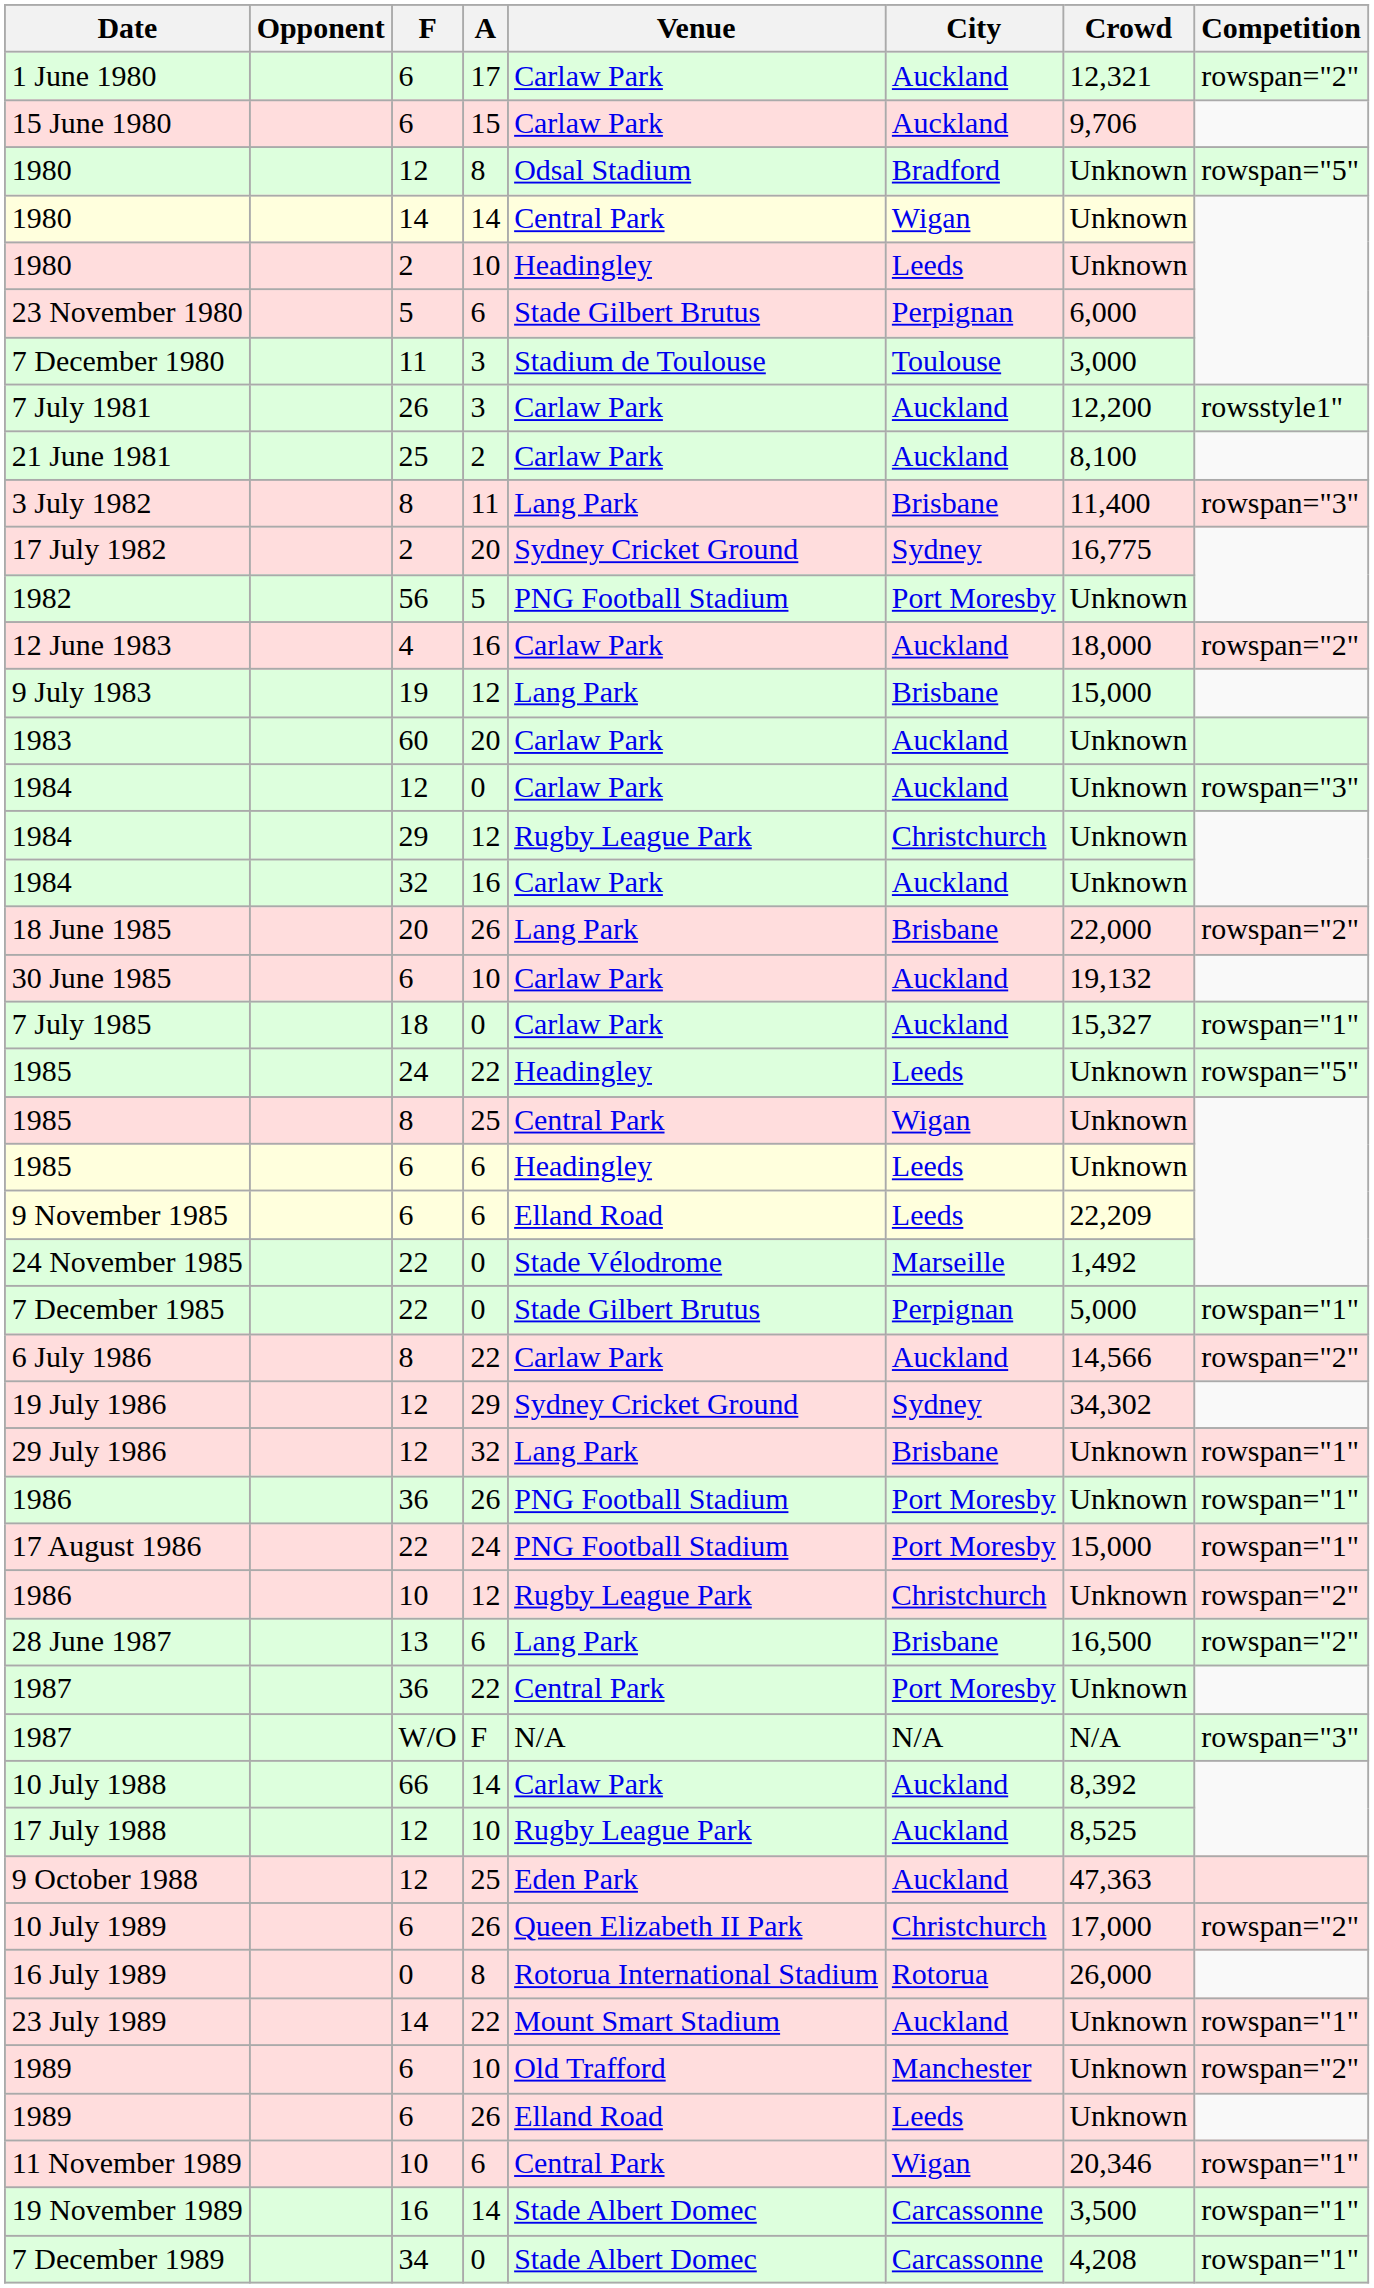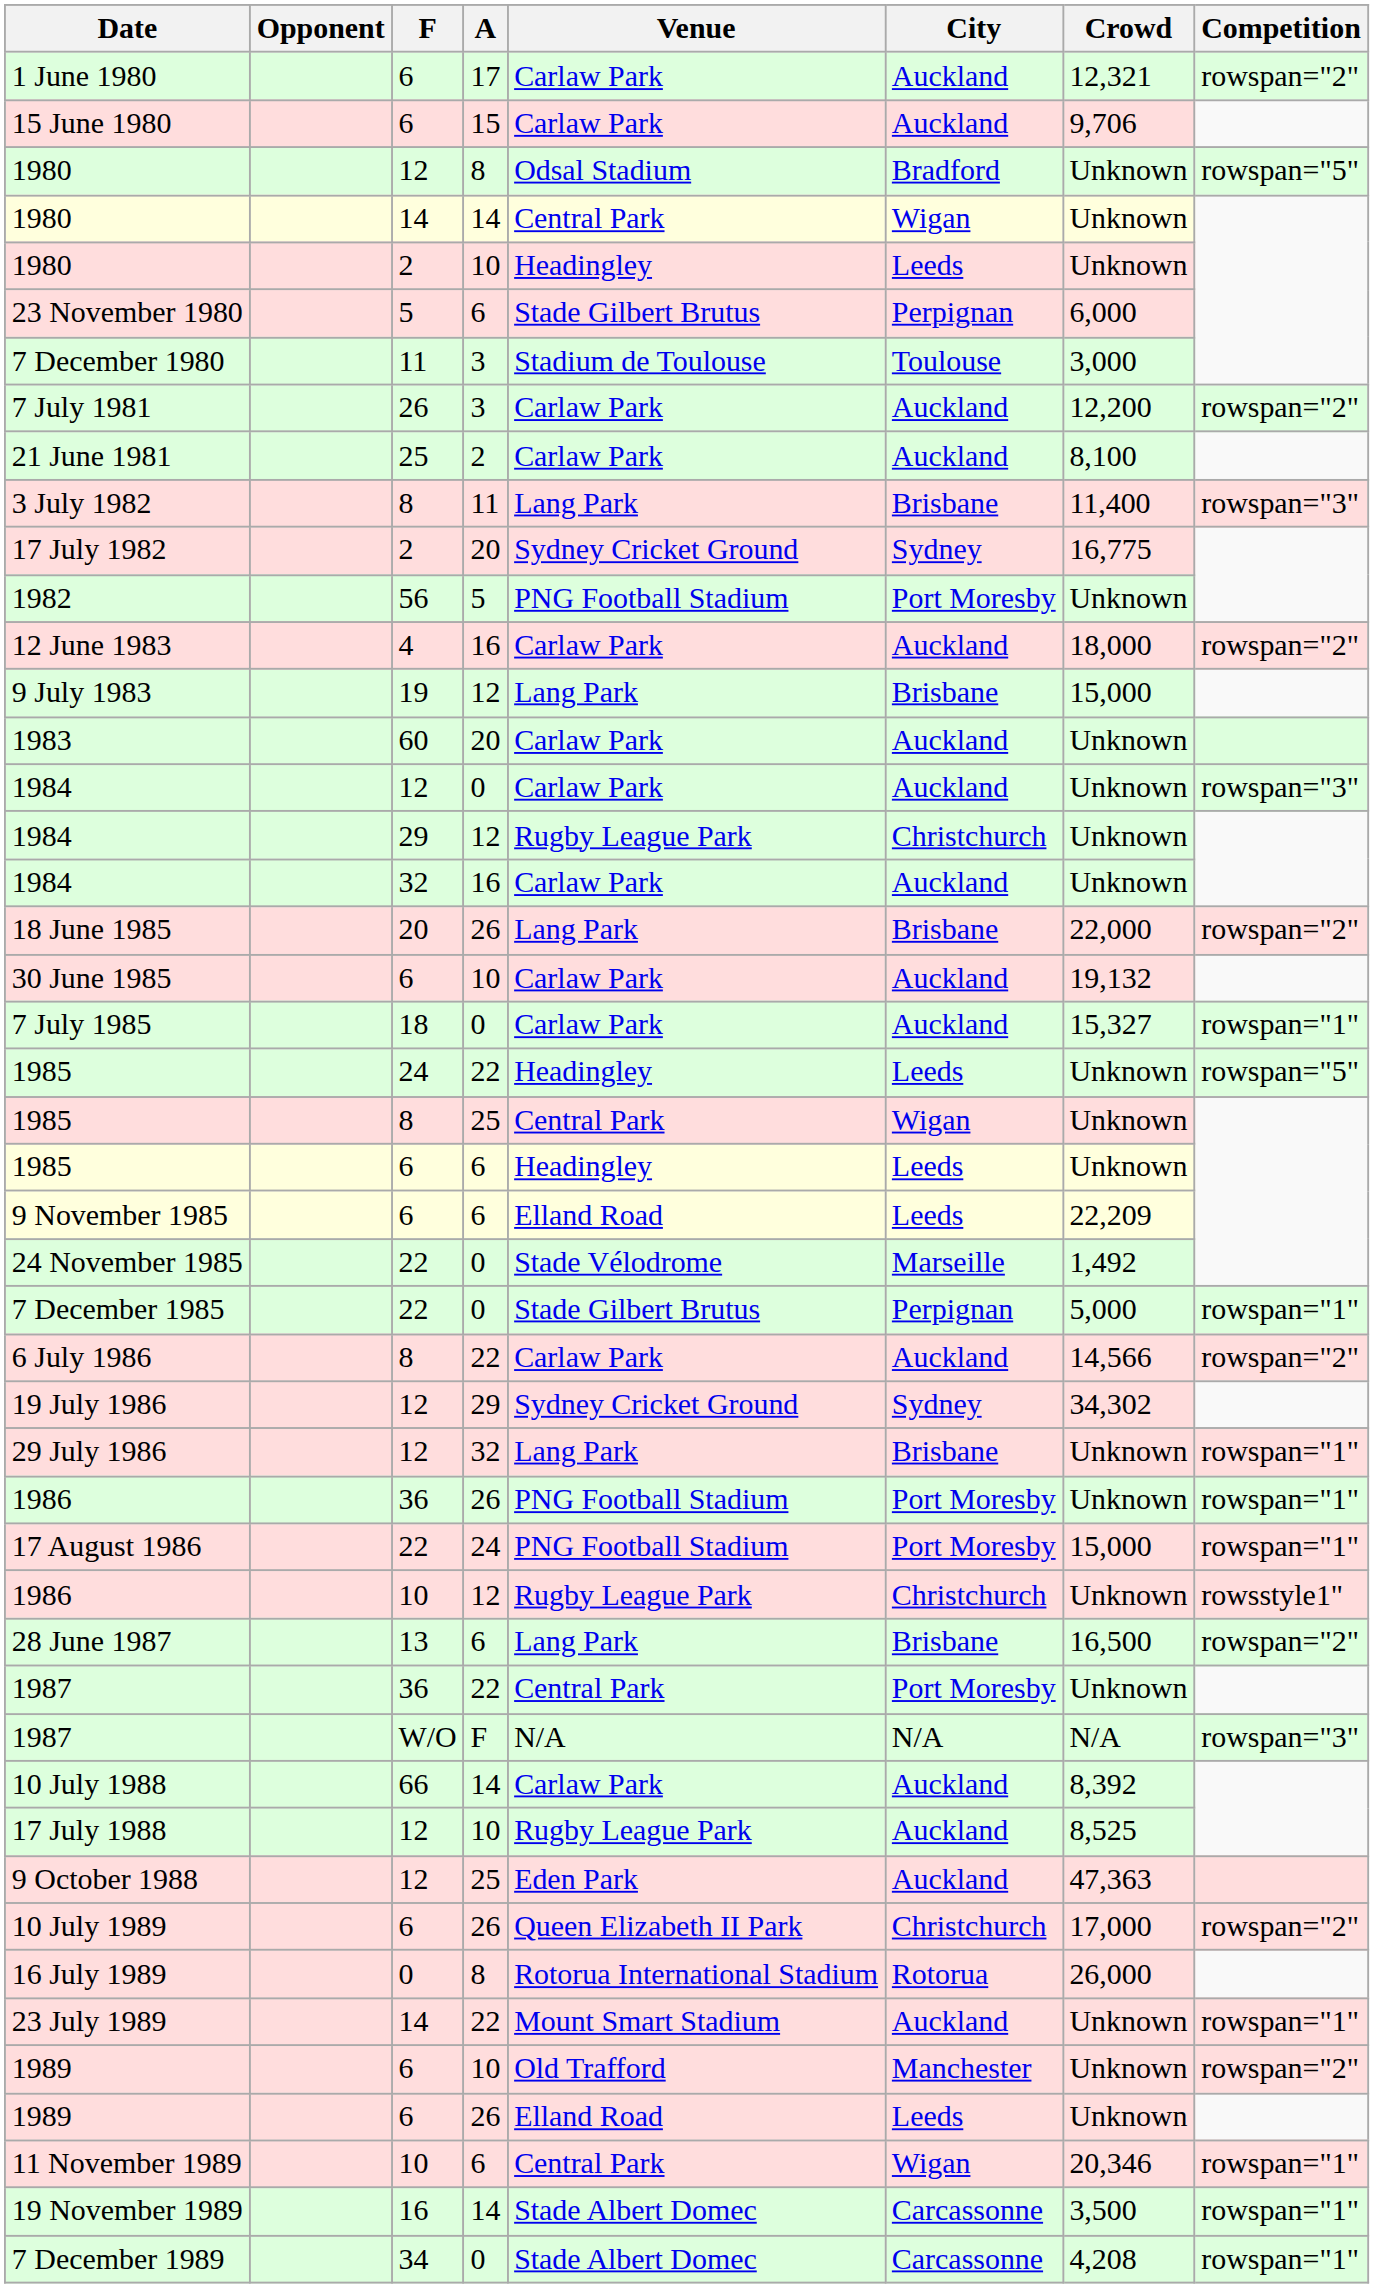(1272, 407) rowsstyle1" -> (1280, 407) rowspan="2"
(1280, 1594) rowspan="2" -> (1272, 1594) rowsstyle1"
